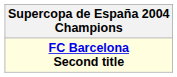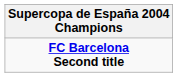(89, 55) lightyellow background -> (89, 55) no background
